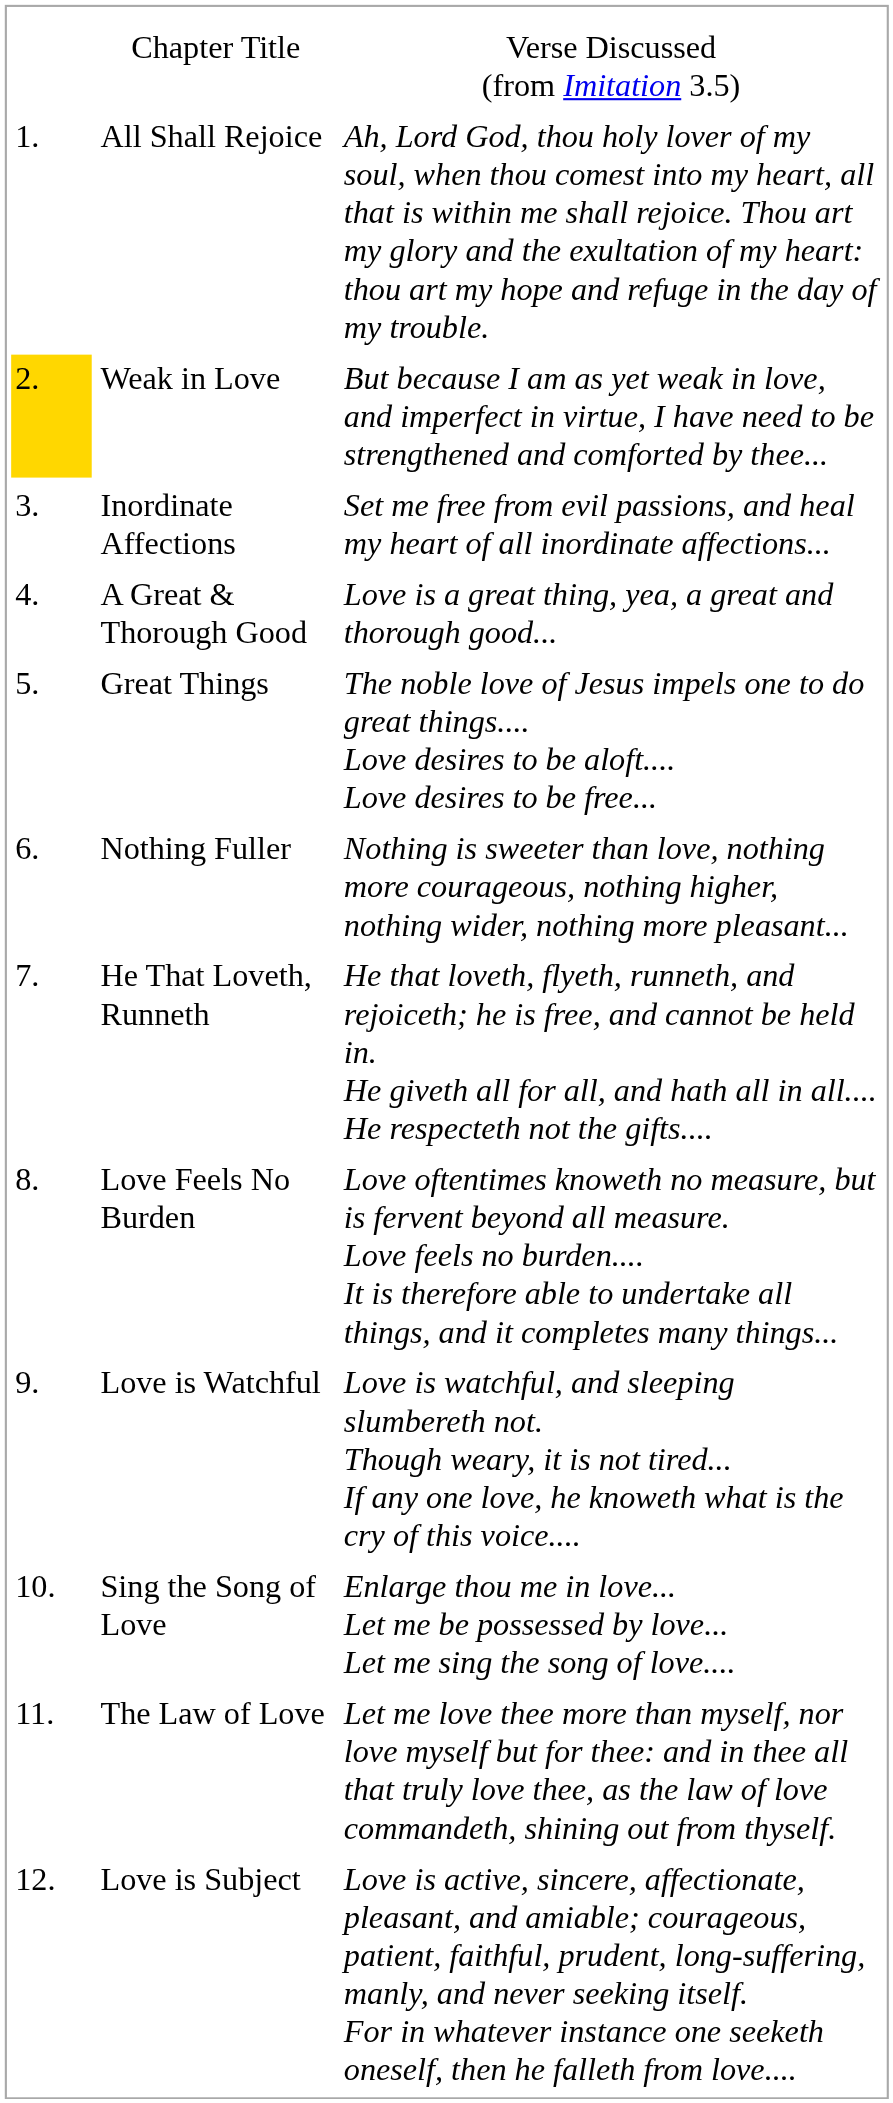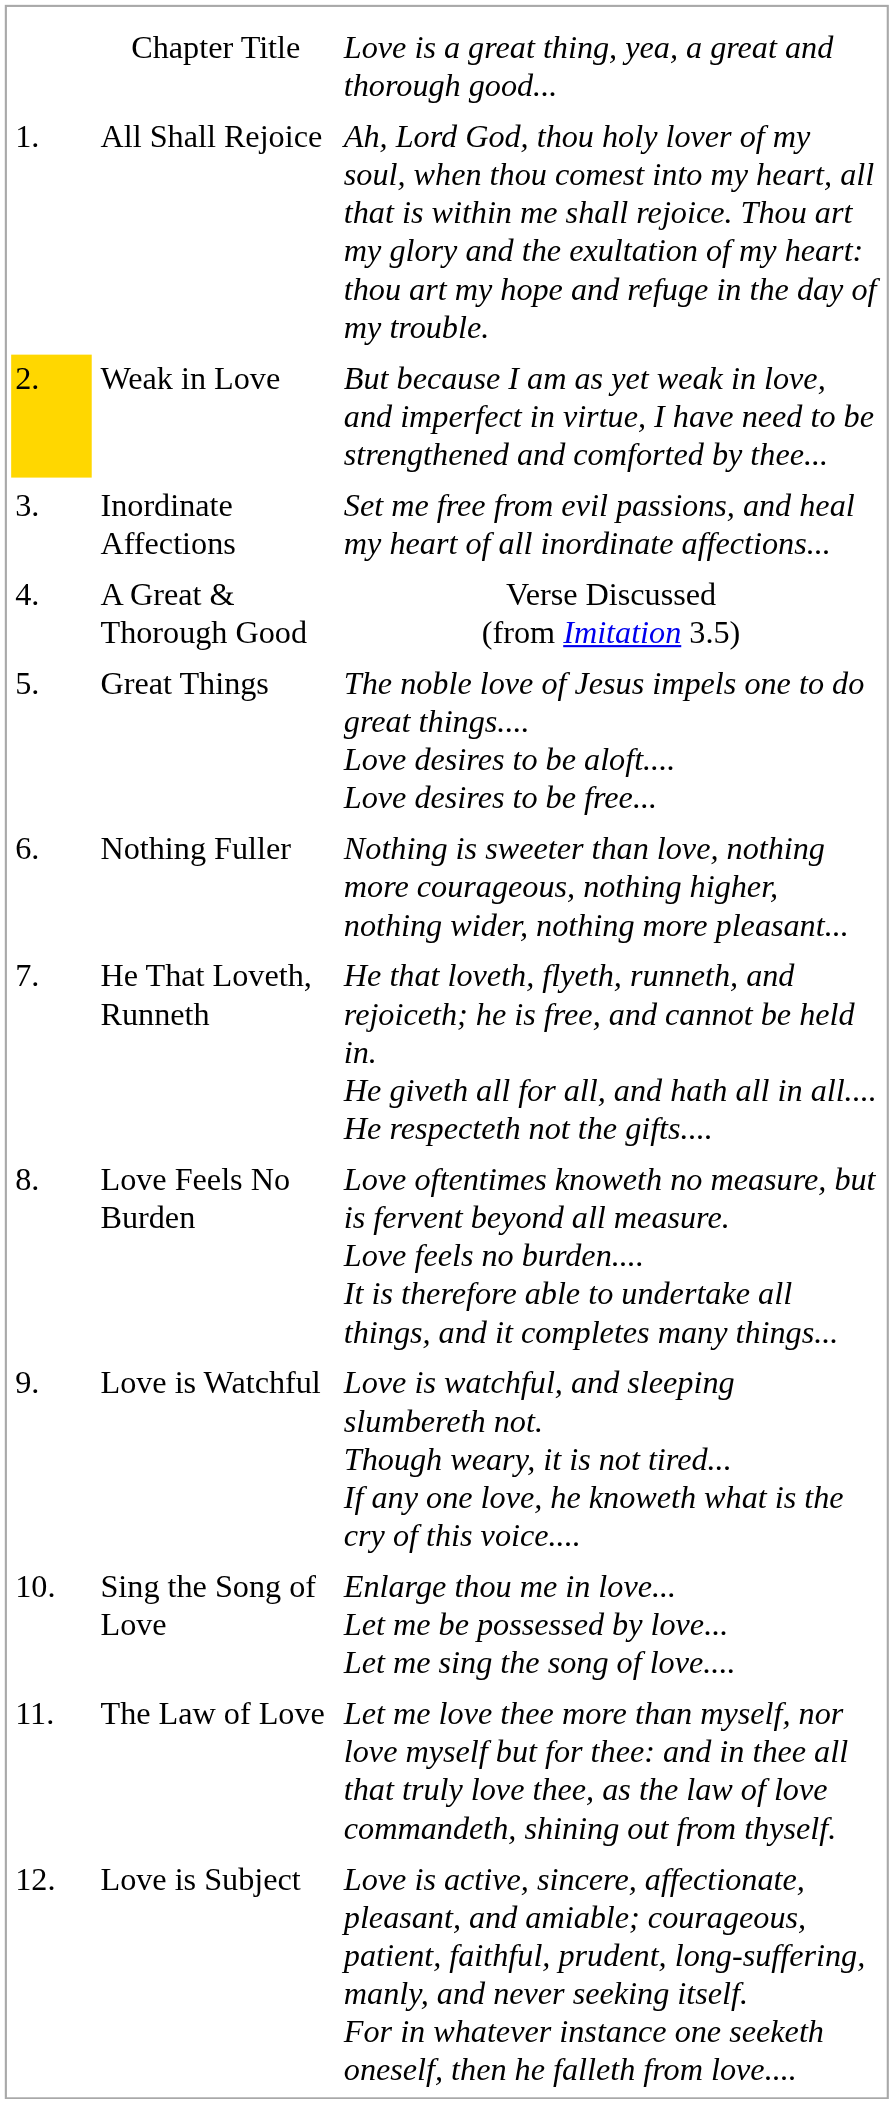(611, 65) Verse Discussed (from Imitation 3.5) -> (589, 65) Love is a great thing, yea, a great and thorough good...
(589, 612) Love is a great thing, yea, a great and thorough good... -> (611, 612) Verse Discussed (from Imitation 3.5)
